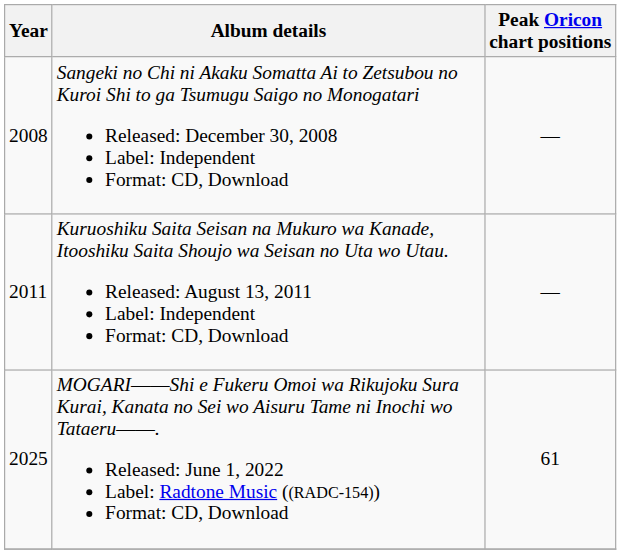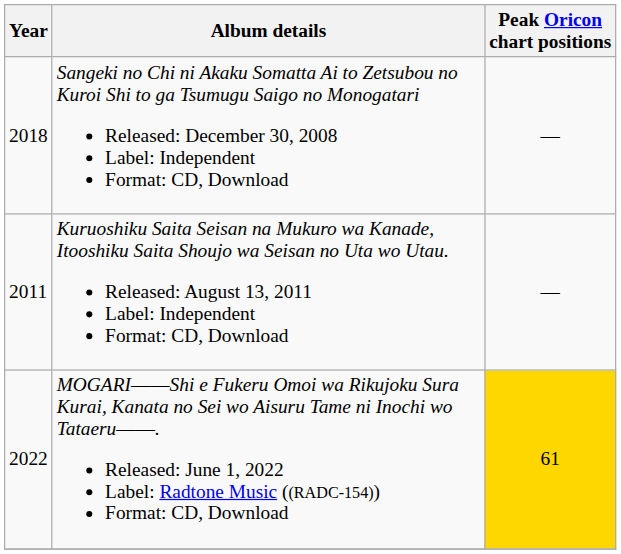(28, 135) 2008 -> (28, 135) 2018
(28, 459) 2025 -> (28, 459) 2022
(550, 459) no background -> (550, 459) gold background
